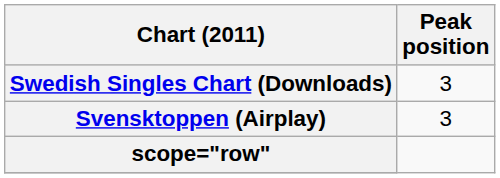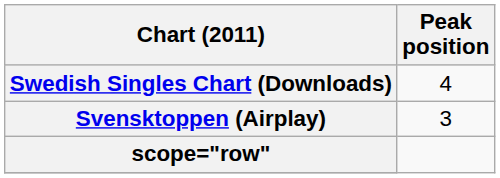(446, 82) 3 -> (446, 82) 4
